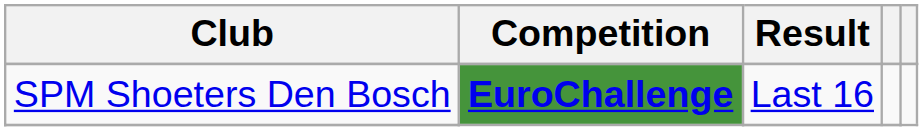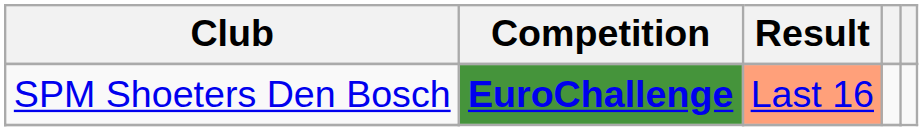(812, 93) no background -> (812, 93) lightsalmon background
